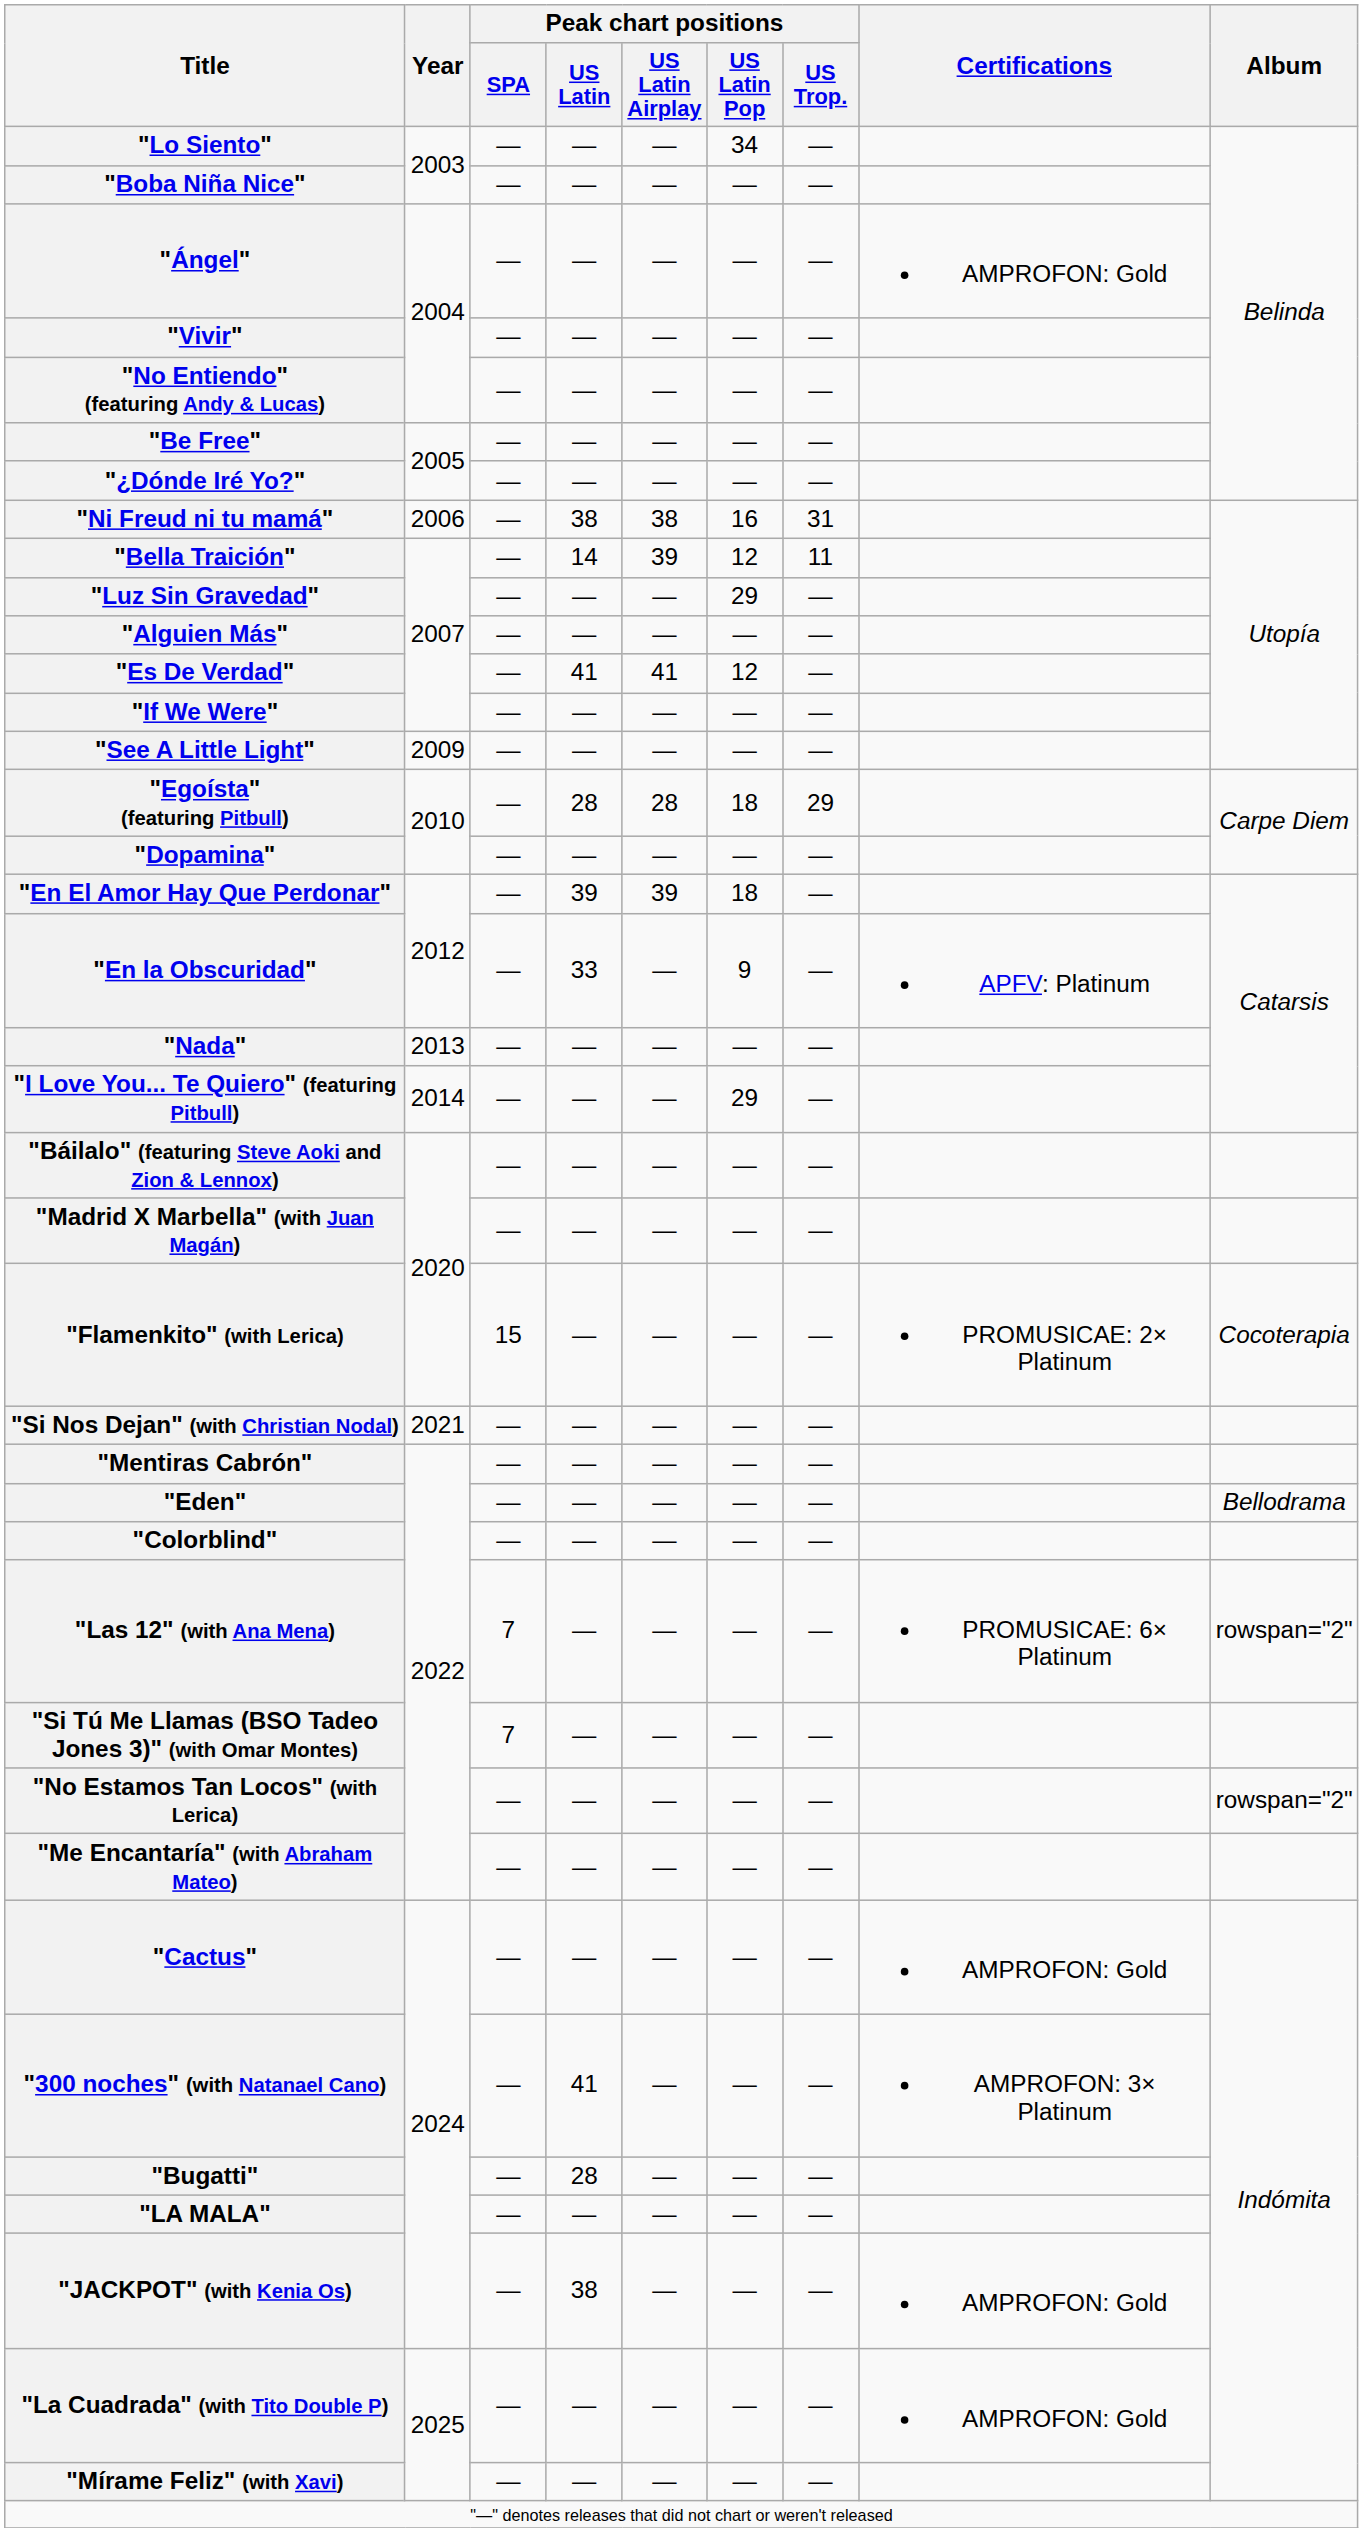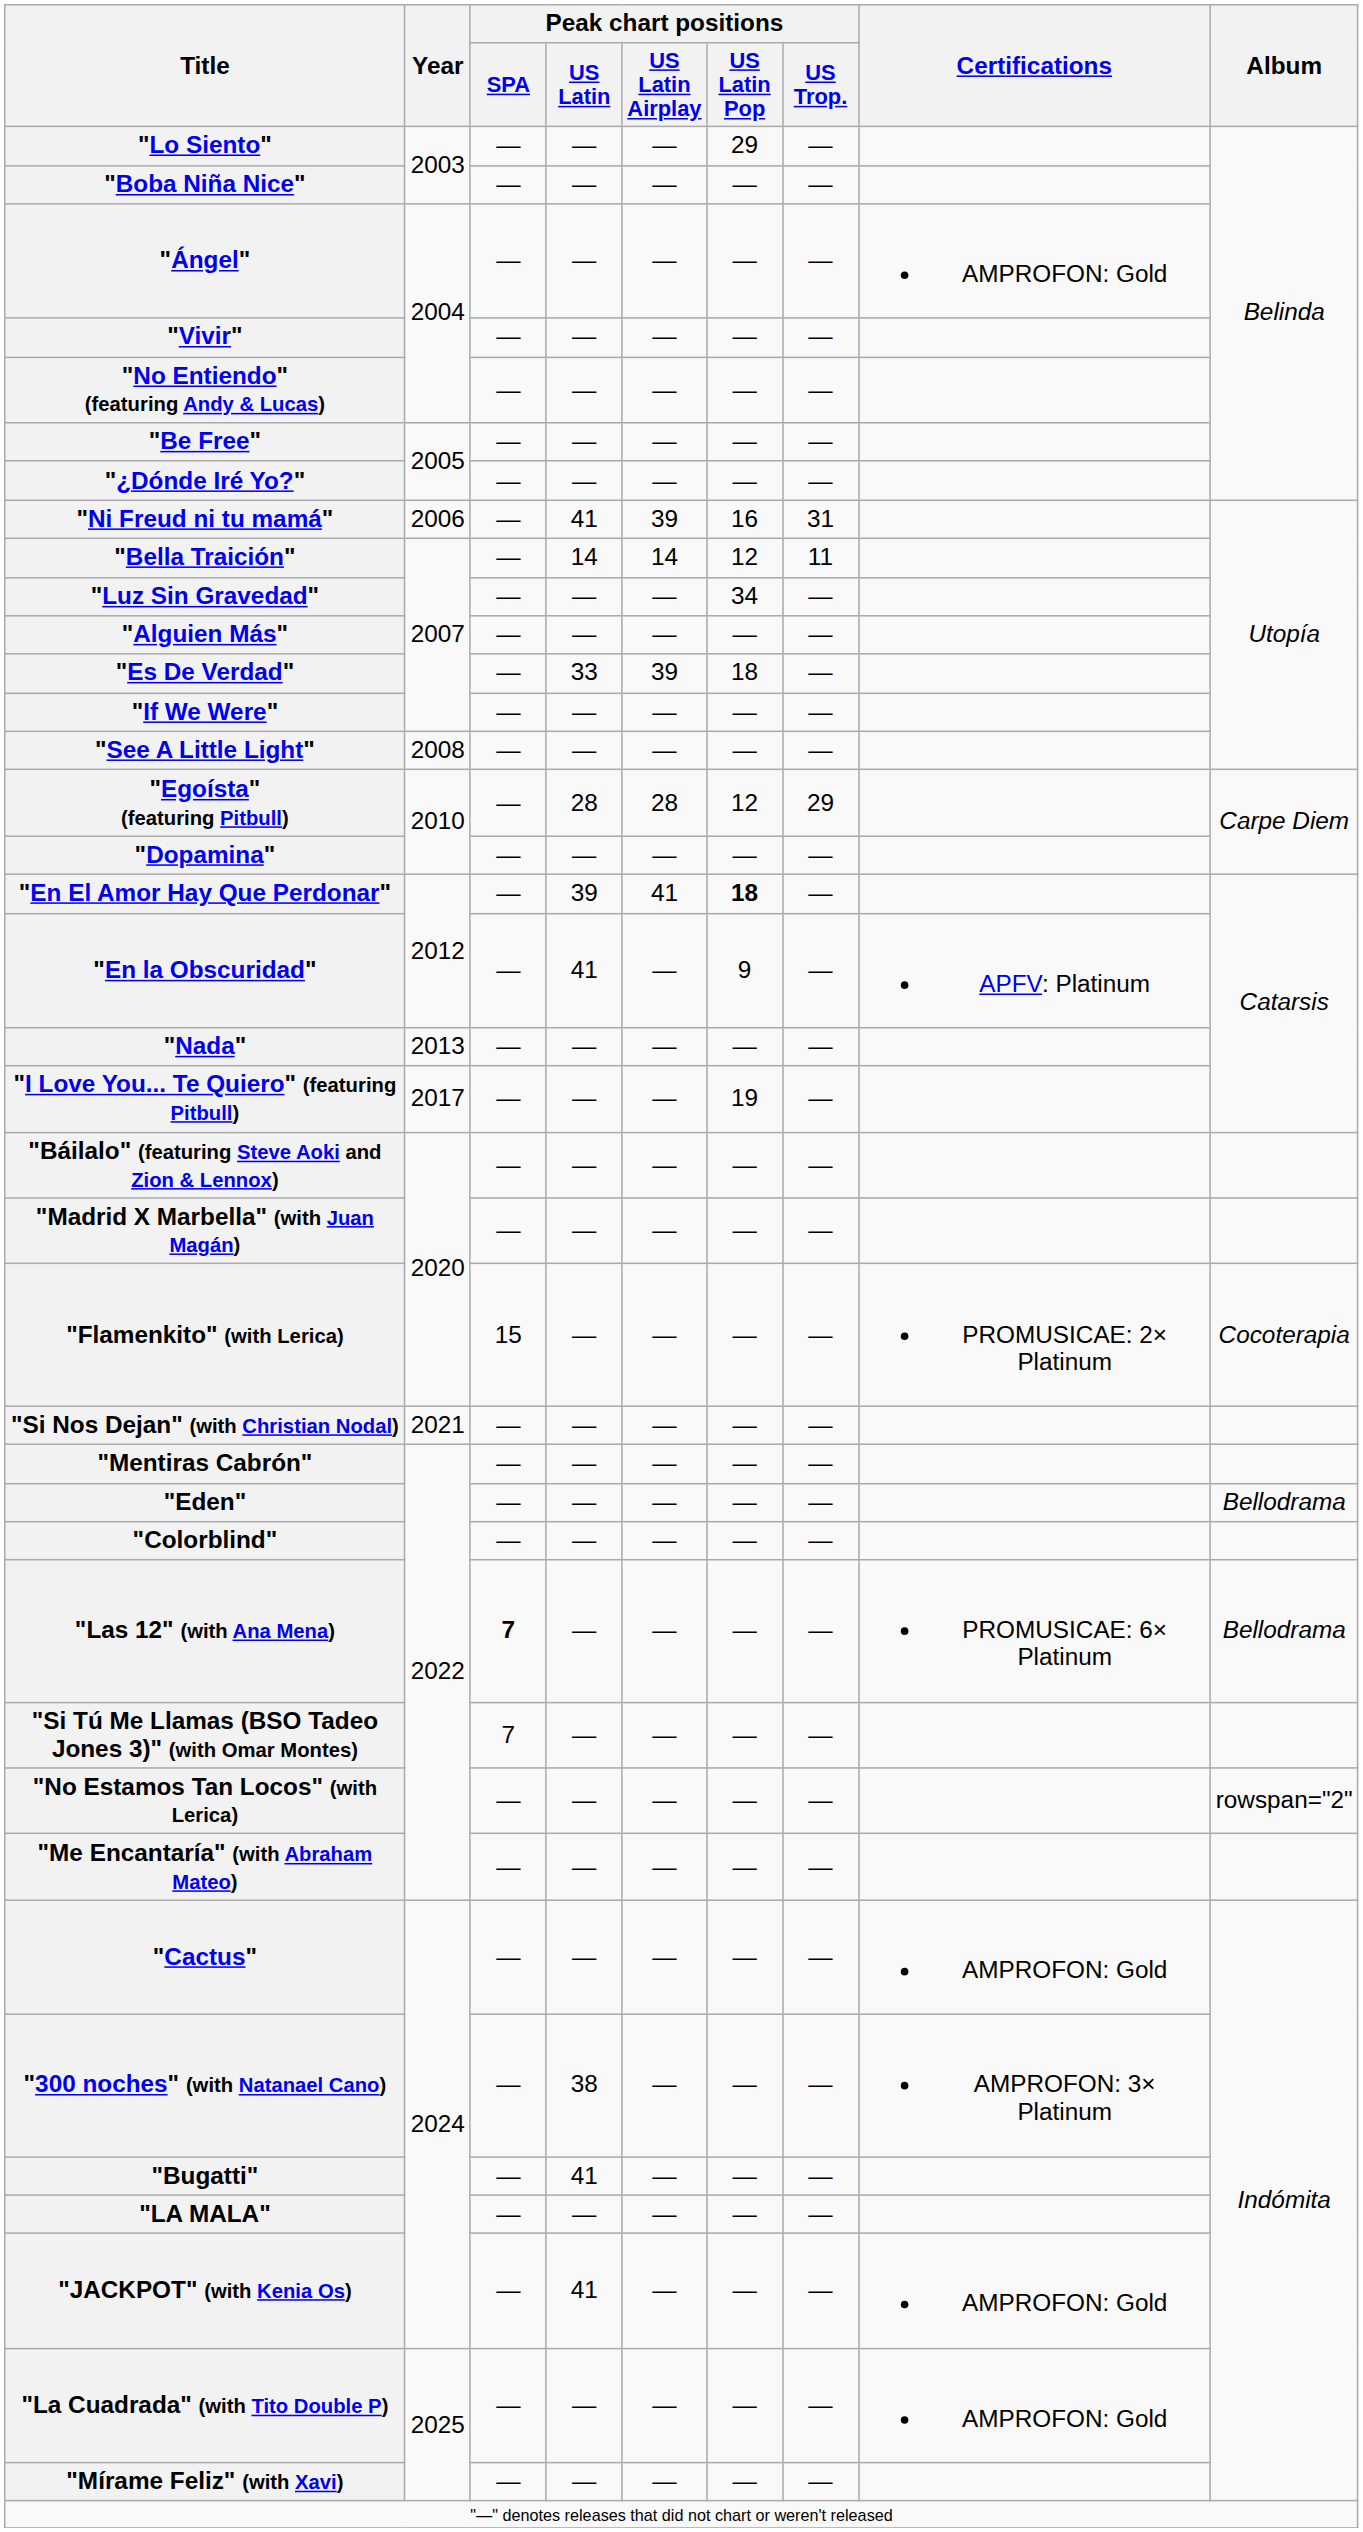(745, 145) 34 -> (745, 145) 29
(584, 518) 38 -> (584, 518) 41
(664, 518) 38 -> (664, 518) 39
(664, 557) 39 -> (664, 557) 14
(745, 596) 29 -> (745, 596) 34
(584, 673) 41 -> (584, 673) 33
(664, 673) 41 -> (664, 673) 39
(745, 673) 12 -> (745, 673) 18
(438, 750) 2009 -> (438, 750) 2008
(745, 802) 18 -> (745, 802) 12
(664, 893) 39 -> (664, 893) 41
(745, 893) normal -> (745, 893) bold
(584, 969) 33 -> (584, 969) 41
(438, 1098) 2014 -> (438, 1098) 2017
(745, 1098) 29 -> (745, 1098) 19
(508, 1630) normal -> (508, 1630) bold
(1284, 1630) rowspan="2" -> (1284, 1630) Bellodrama
(584, 2085) 41 -> (584, 2085) 38
(584, 2175) 28 -> (584, 2175) 41
(584, 2290) 38 -> (584, 2290) 41
